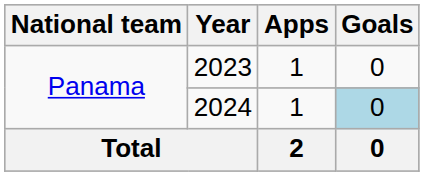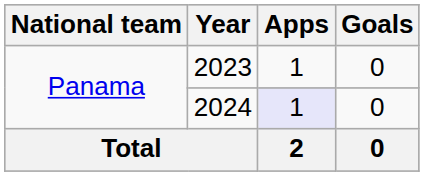(297, 107) no background -> (297, 107) lavender background
(377, 107) lightblue background -> (377, 107) no background
